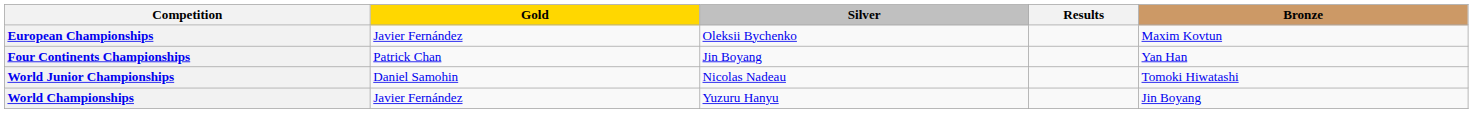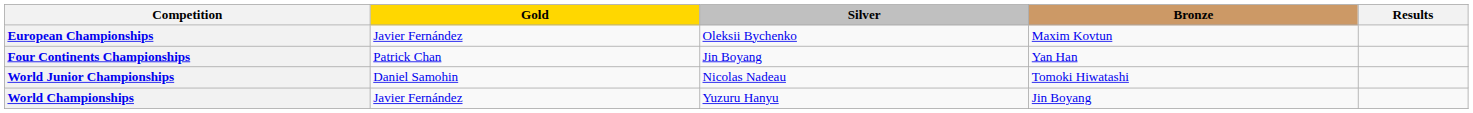columns swapped: (1303, 14) <-> (1084, 14)
